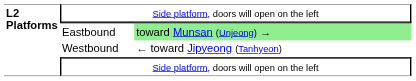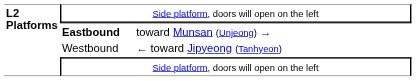(89, 32) normal -> (91, 32) bold
(204, 32) lightgreen background -> (204, 32) no background
